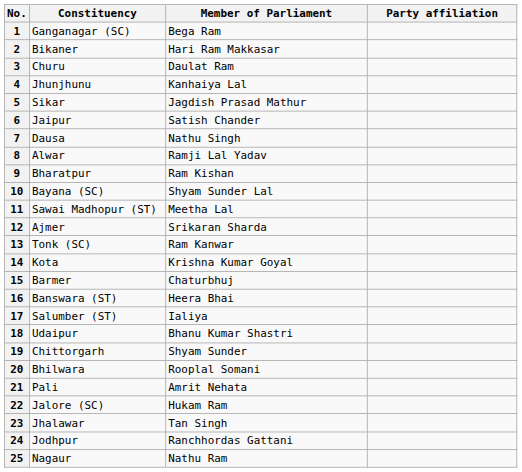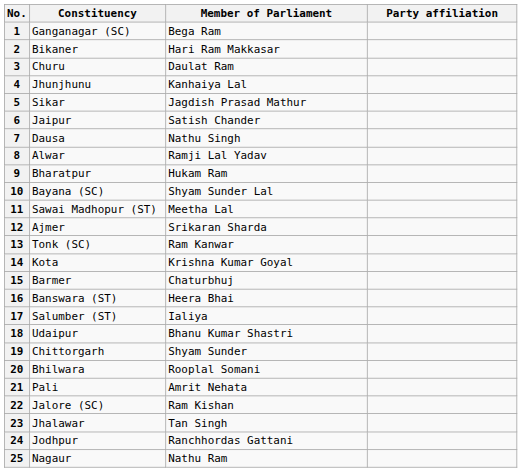(201, 173) Ram Kishan -> (198, 173) Hukam Ram
(198, 405) Hukam Ram -> (201, 405) Ram Kishan
